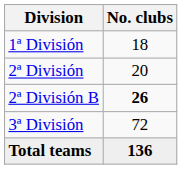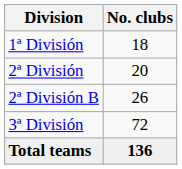(140, 97) bold -> (140, 97) normal
